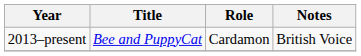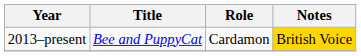(314, 39) no background -> (314, 39) gold background
